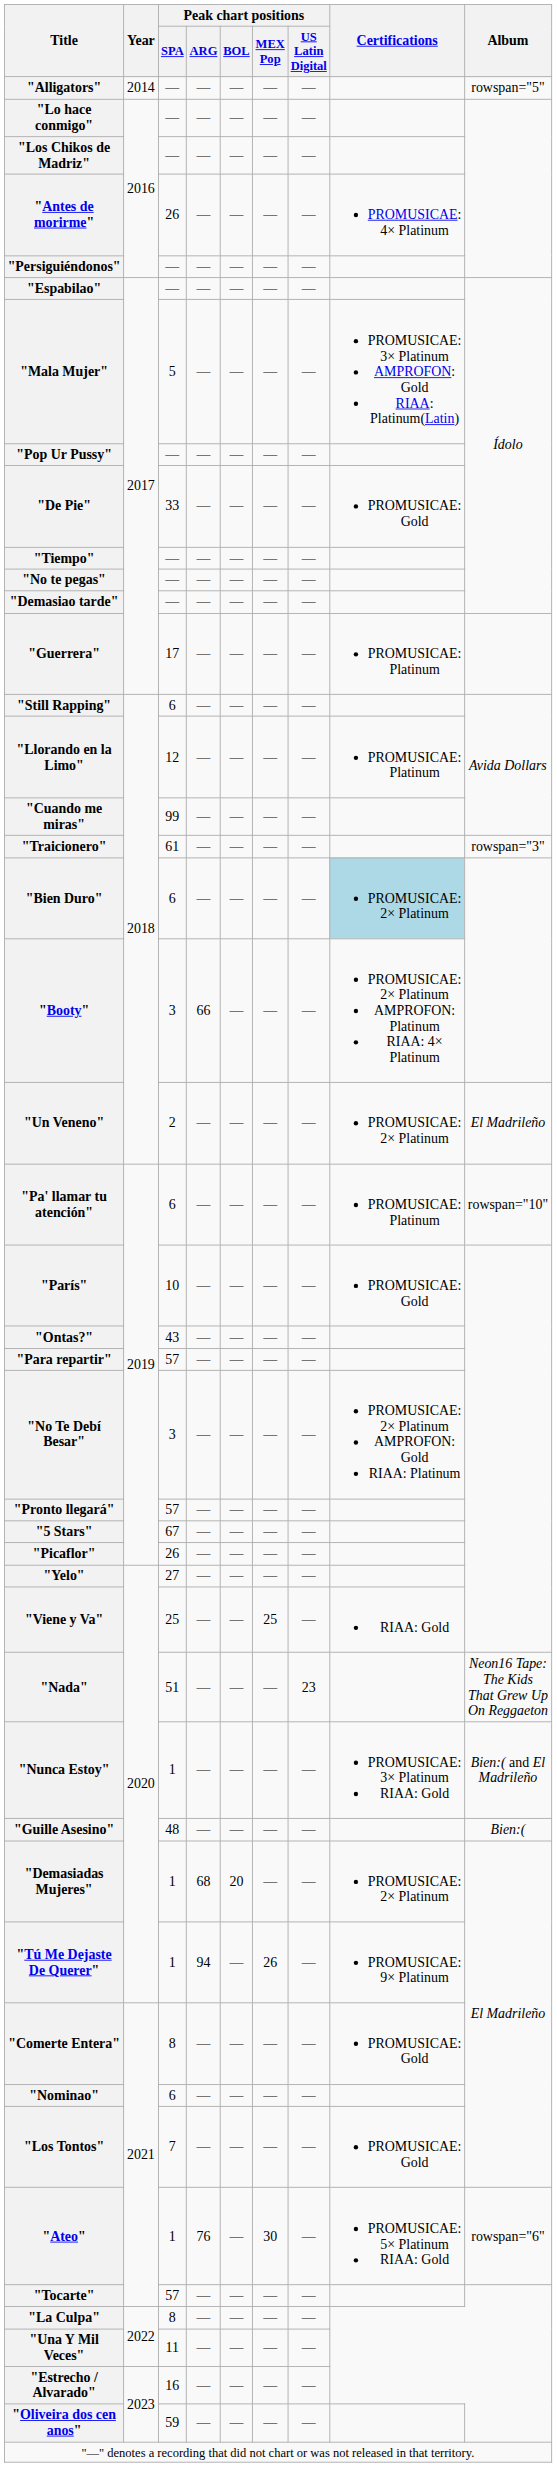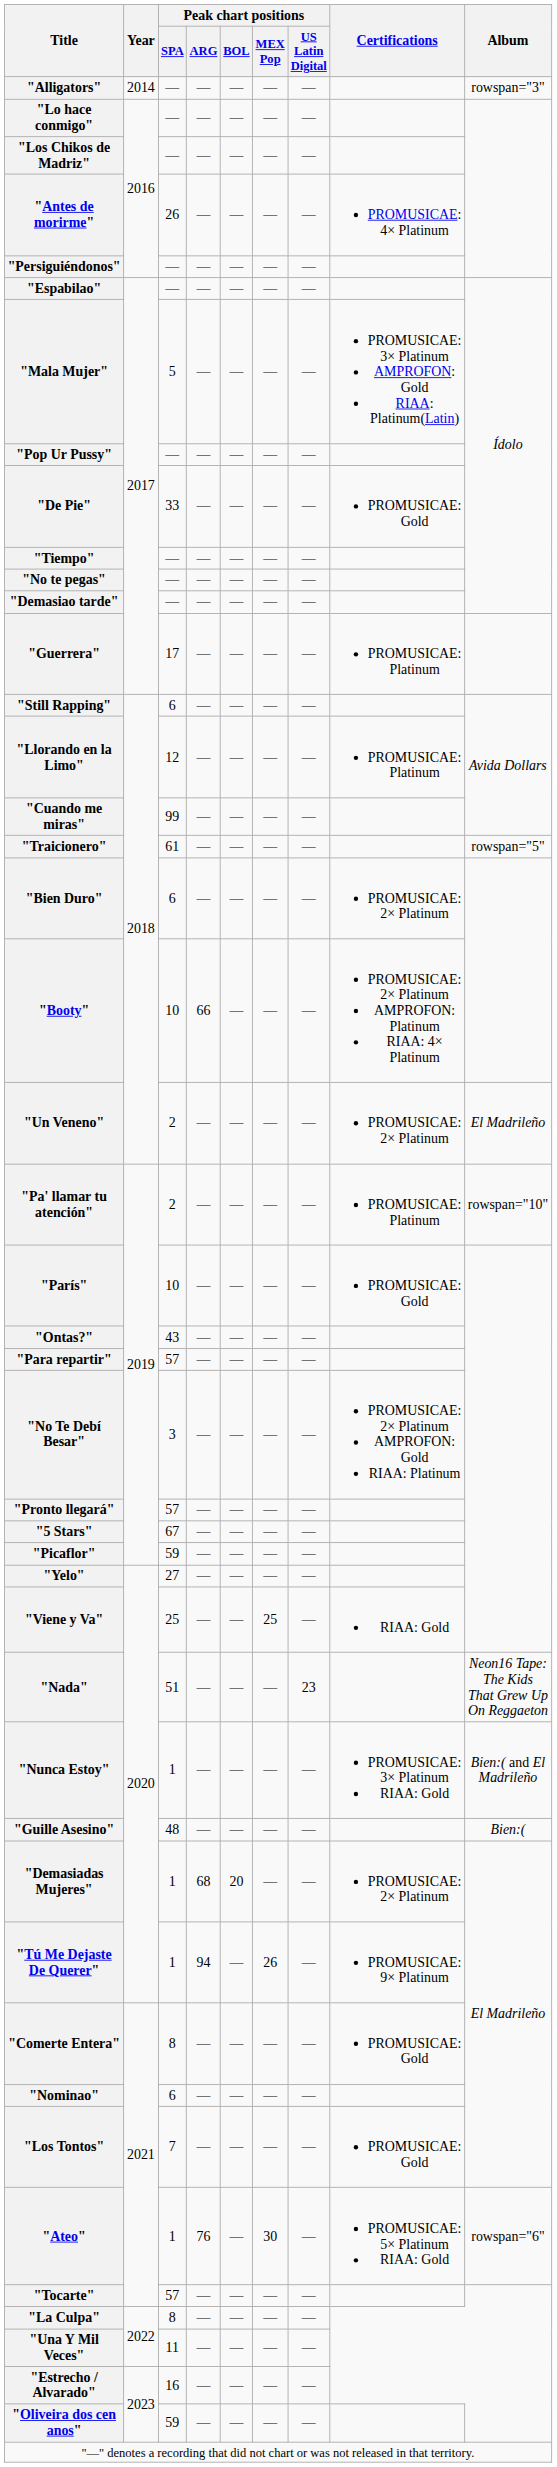(508, 87) rowspan="5" -> (508, 87) rowspan="3"
(508, 846) rowspan="3" -> (508, 846) rowspan="5"
(397, 906) lightblue background -> (397, 906) no background
(172, 1010) 3 -> (172, 1010) 10
(172, 1204) 6 -> (172, 1204) 2
(172, 1553) 26 -> (172, 1553) 59
